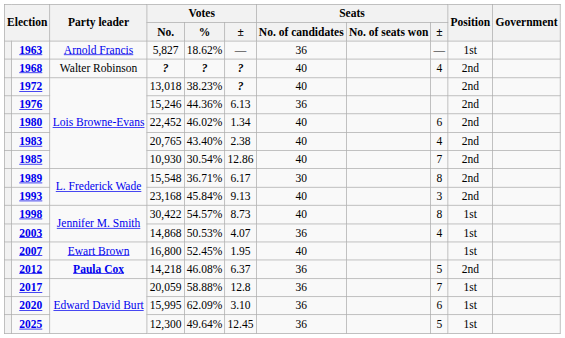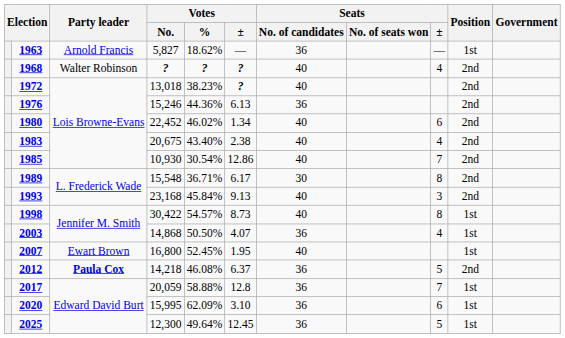(166, 141) 20,765 -> (166, 141) 20,675
(205, 232) 50.53% -> (205, 232) 50.50%
